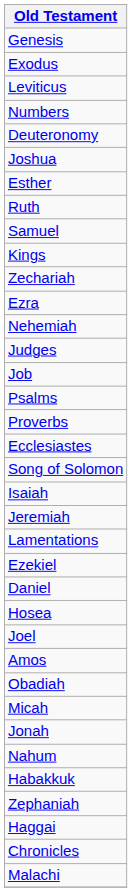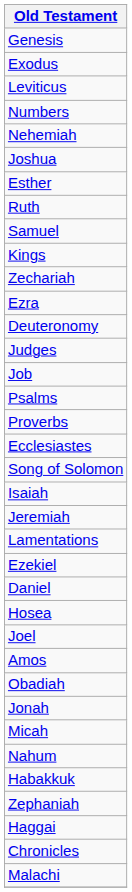(53, 135) Deuteronomy -> (42, 135) Nehemiah
(42, 326) Nehemiah -> (53, 326) Deuteronomy
(28, 708) Micah -> (28, 708) Jonah
(28, 732) Jonah -> (28, 732) Micah
